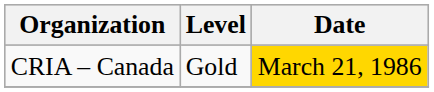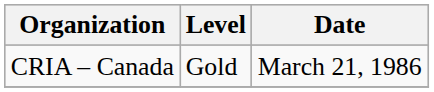(340, 65) gold background -> (340, 65) no background
